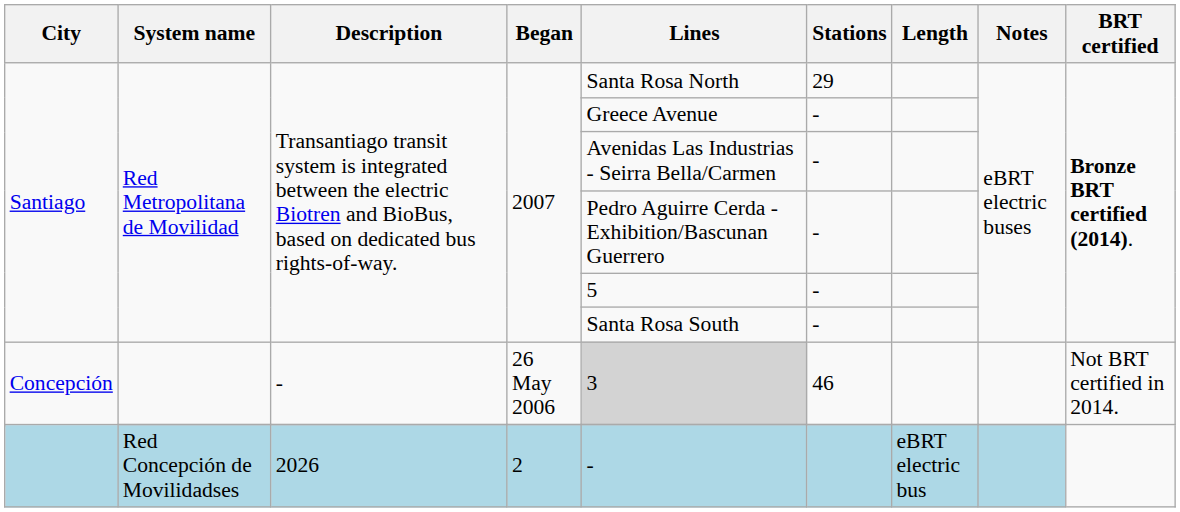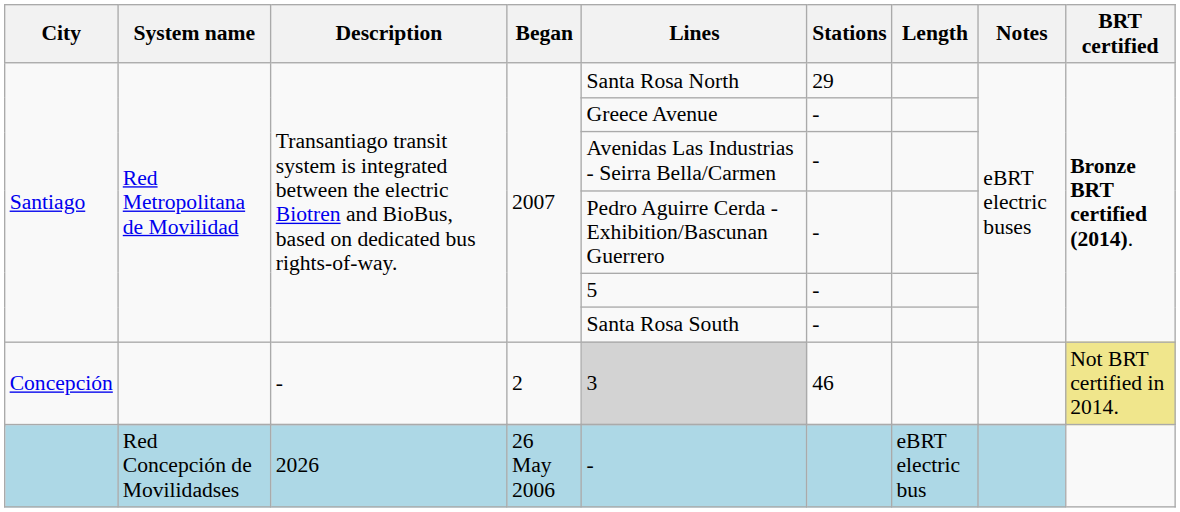(534, 382) 26 May 2006 -> (517, 382) 2
(1117, 382) no background -> (1117, 382) khaki background
(517, 465) 2 -> (534, 465) 26 May 2006
